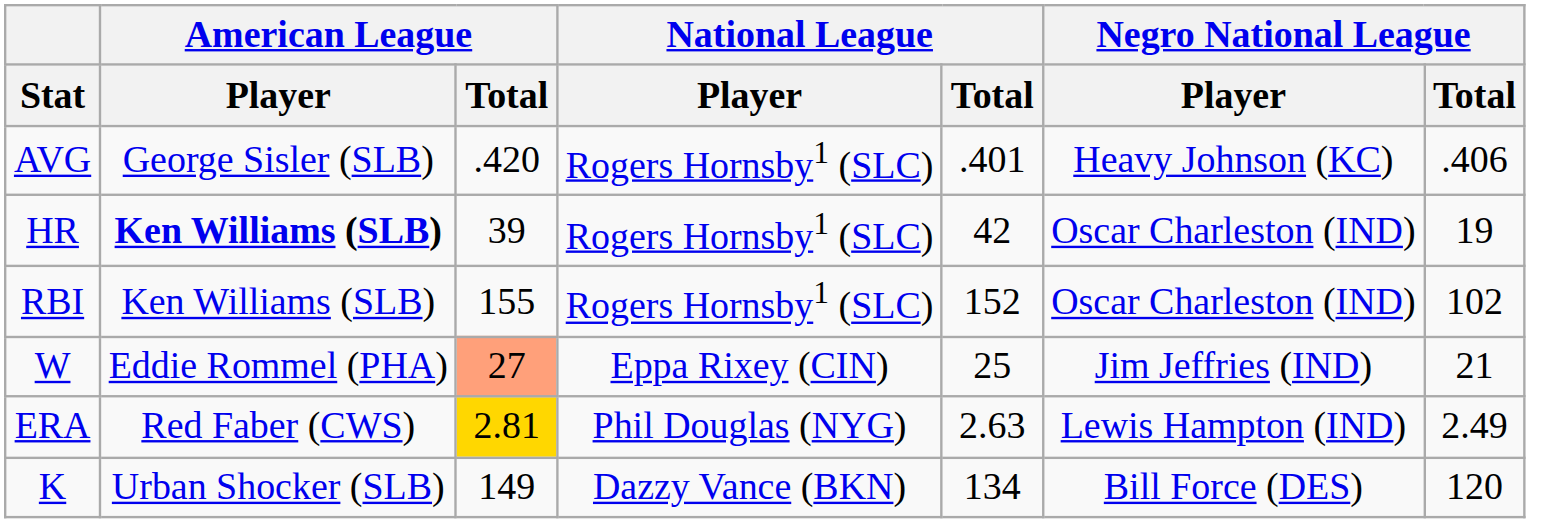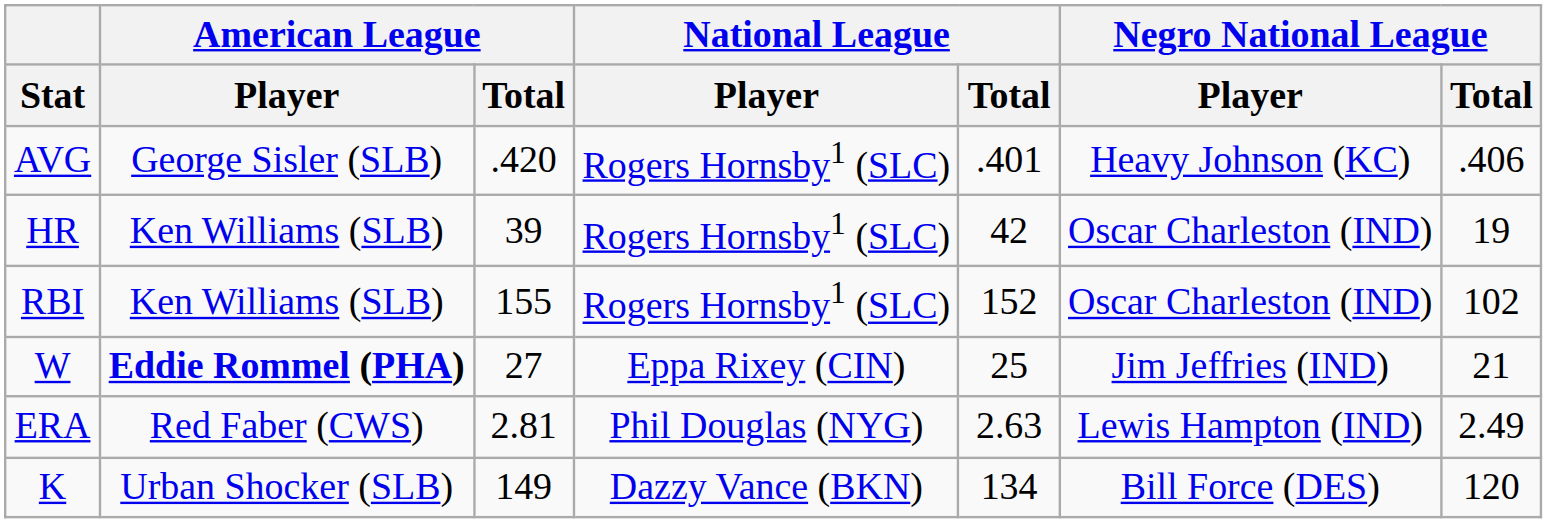(278, 230) bold -> (287, 230) normal
(278, 366) normal -> (287, 366) bold
(507, 366) lightsalmon background -> (524, 366) no background
(507, 426) gold background -> (524, 426) no background
